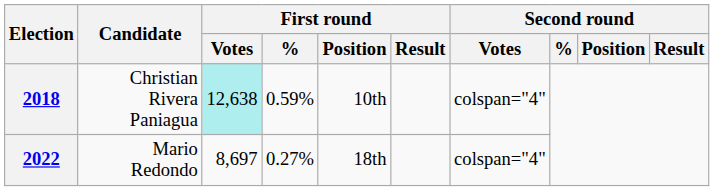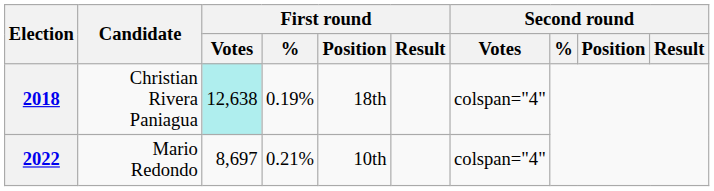(290, 98) 0.59% -> (290, 98) 0.19%
(370, 98) 10th -> (370, 98) 18th
(290, 159) 0.27% -> (290, 159) 0.21%
(370, 159) 18th -> (370, 159) 10th
